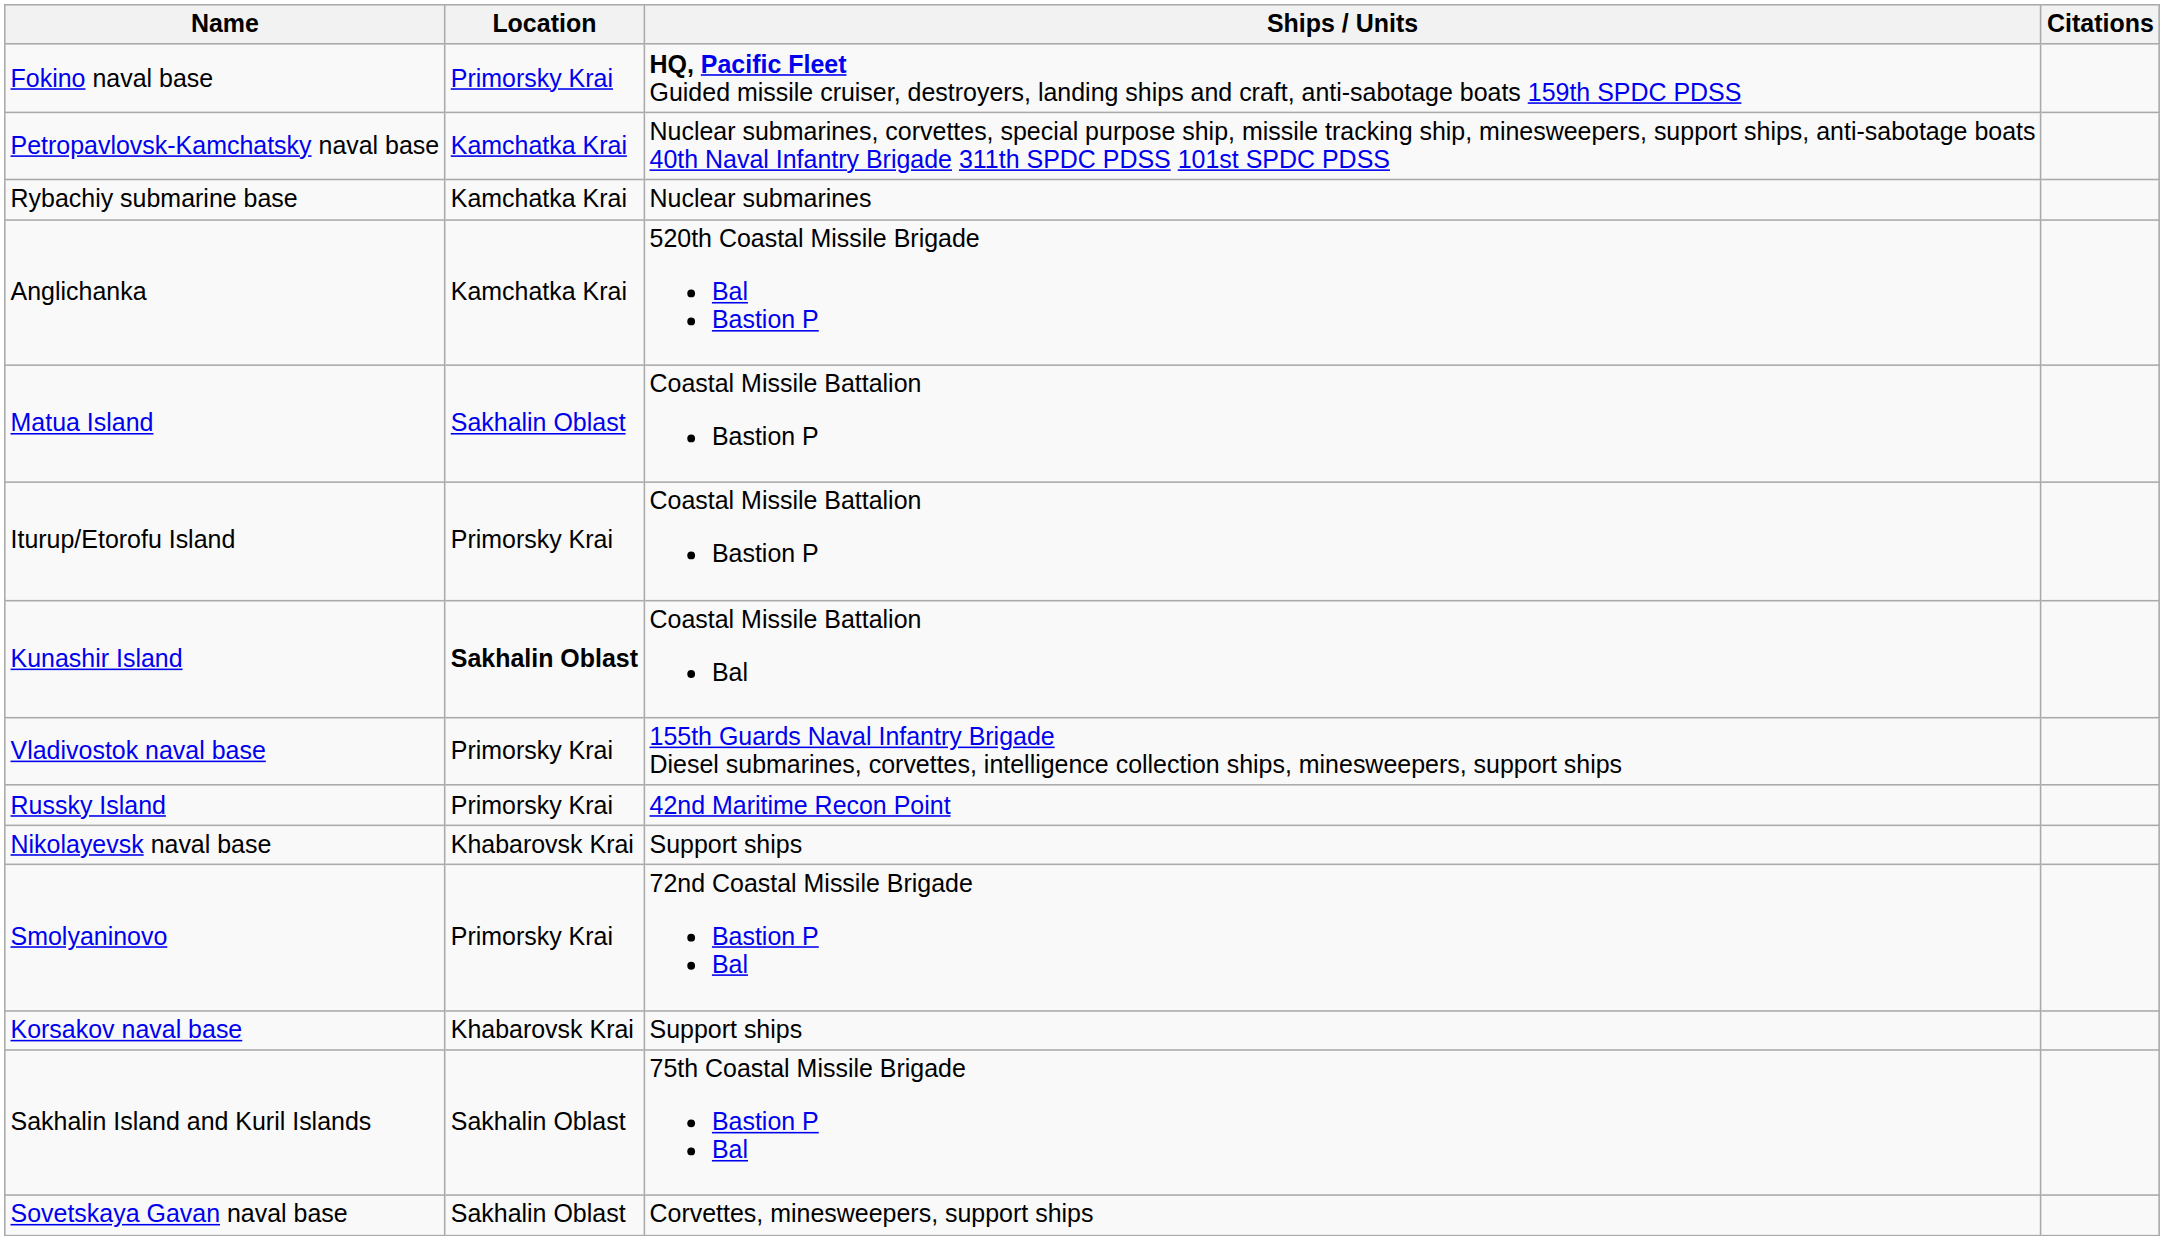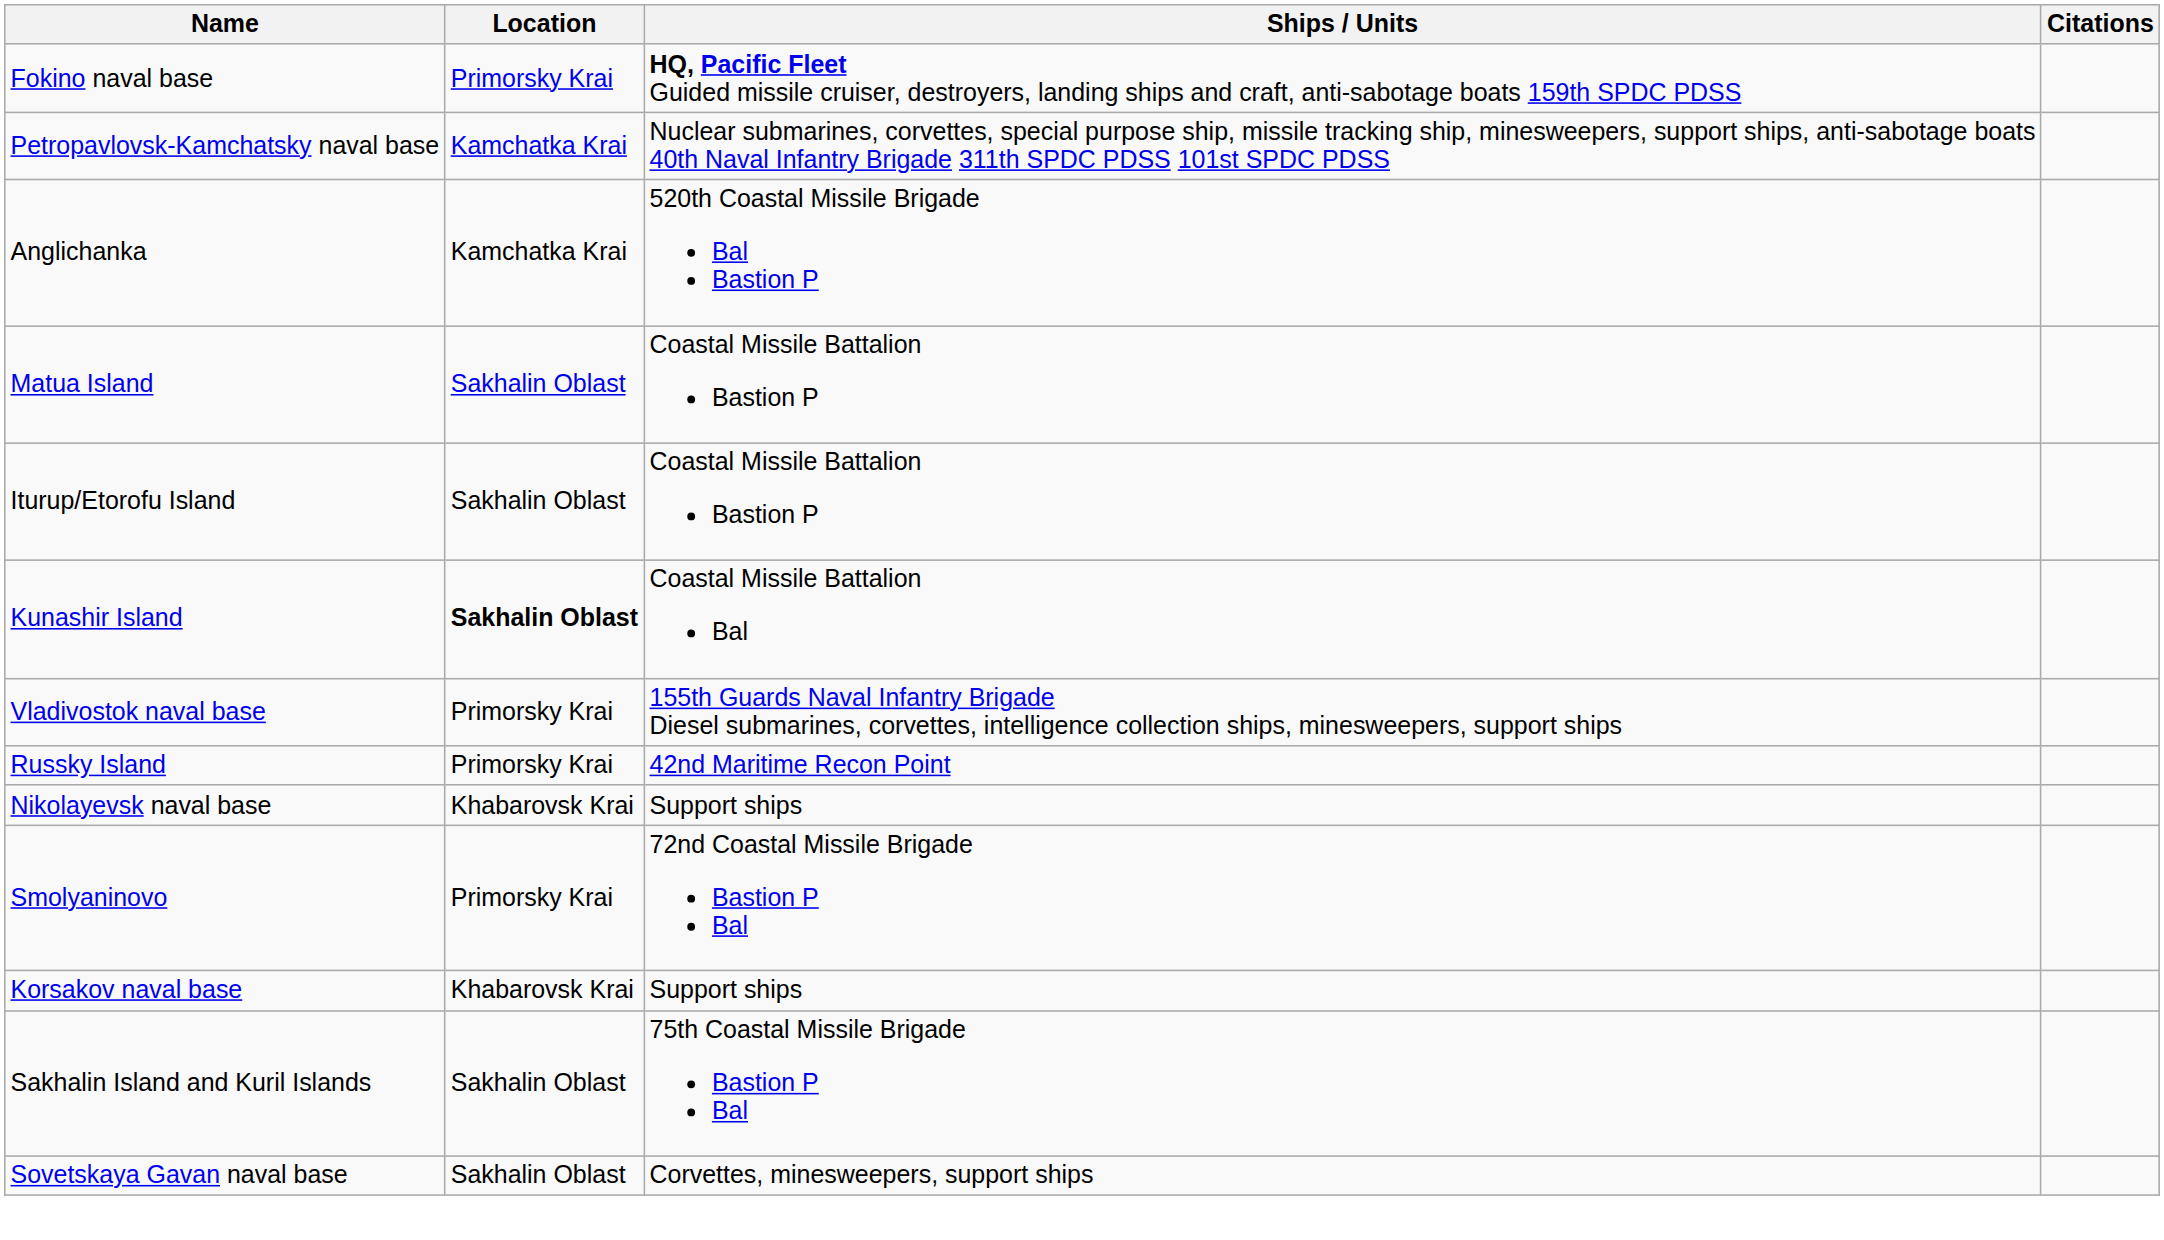- row: (154, 199)
(532, 541) Primorsky Krai -> (538, 501) Sakhalin Oblast
